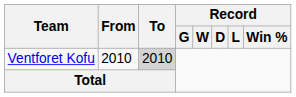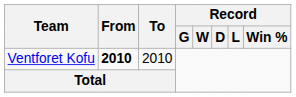(116, 59) normal -> (116, 59) bold
(157, 59) lightgrey background -> (157, 59) no background
